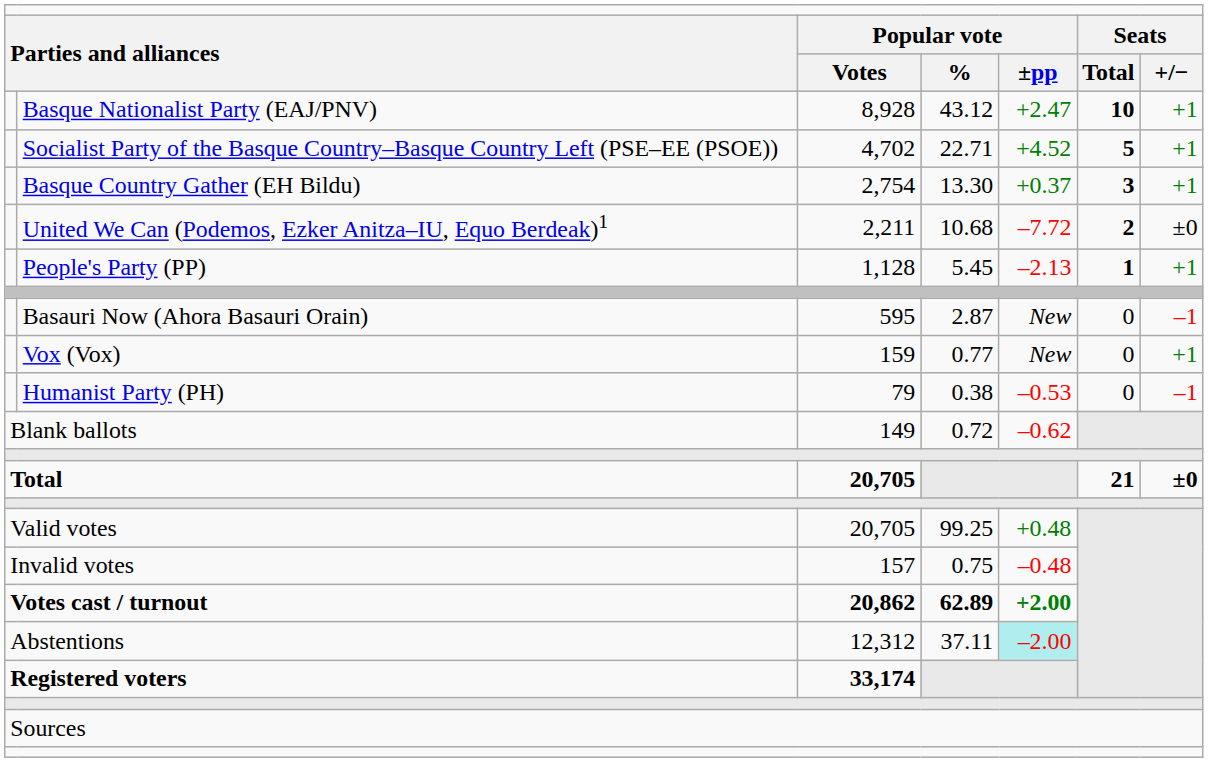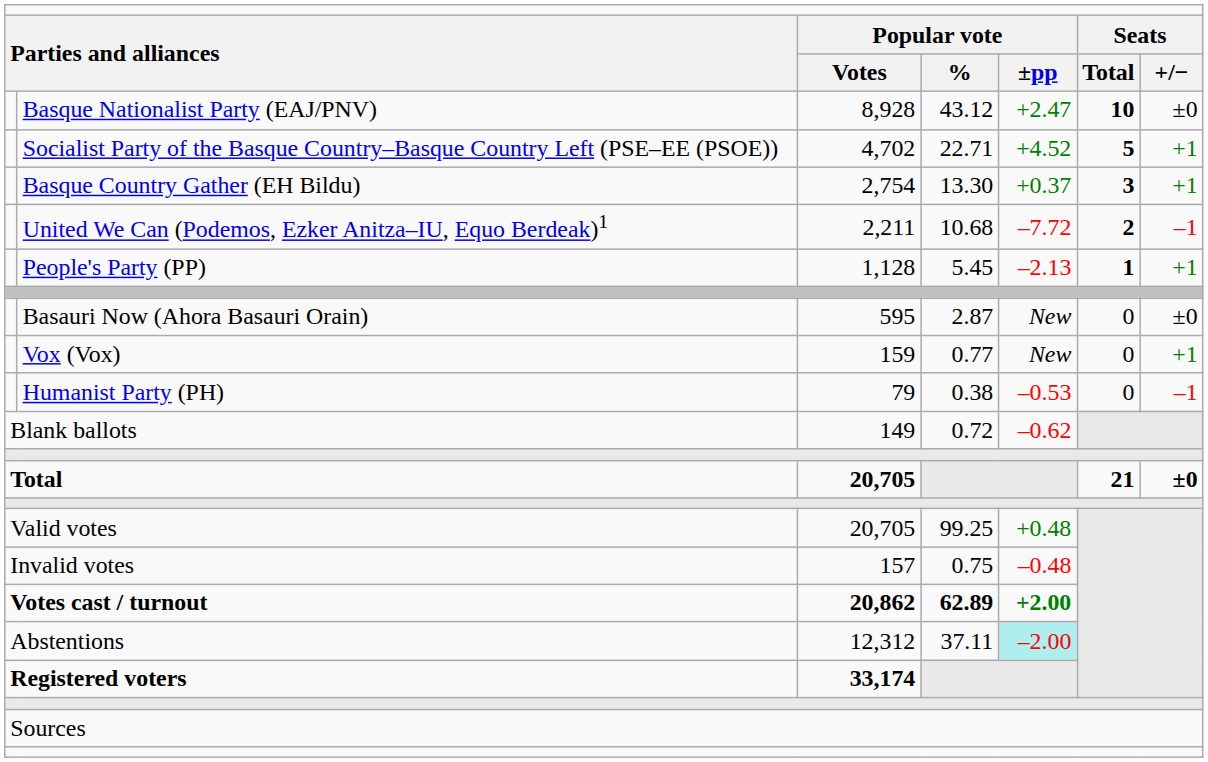(1185, 110) +1 -> (1185, 110) ±0
(1185, 226) ±0 -> (1186, 226) –1
(1186, 316) –1 -> (1185, 316) ±0
